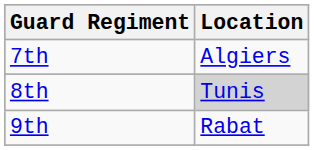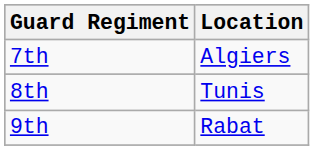(233, 92) lightgrey background -> (233, 92) no background
